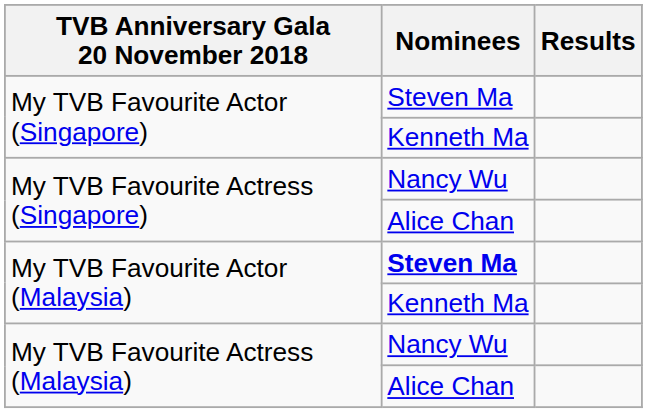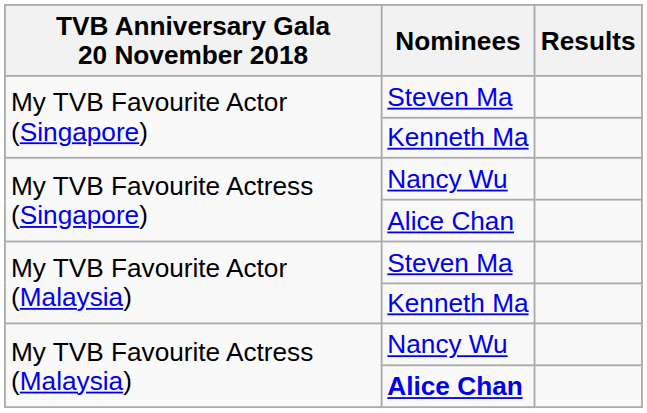(452, 262) bold -> (450, 262) normal
(451, 386) normal -> (455, 386) bold
